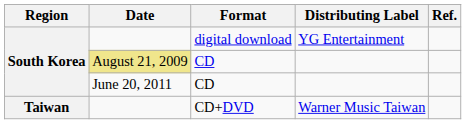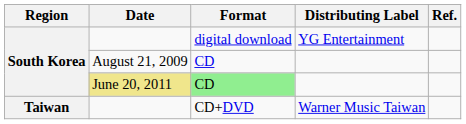(140, 61) khaki background -> (140, 61) no background
(132, 84) no background -> (132, 84) khaki background
(204, 84) no background -> (204, 84) lightgreen background
